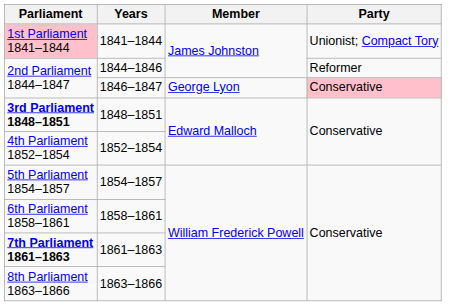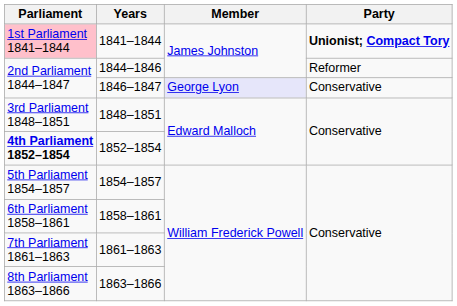(374, 41) normal -> (379, 41) bold
(204, 87) no background -> (203, 87) lavender background
(346, 87) pink background -> (345, 87) no background
(51, 114) bold -> (48, 114) normal
(48, 148) normal -> (50, 148) bold
(50, 249) bold -> (48, 249) normal
